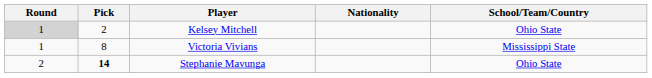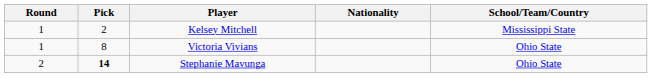(41, 30) lightgrey background -> (41, 30) no background
(539, 30) Ohio State -> (539, 30) Mississippi State
(539, 47) Mississippi State -> (539, 47) Ohio State
